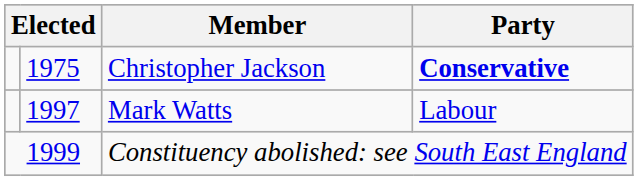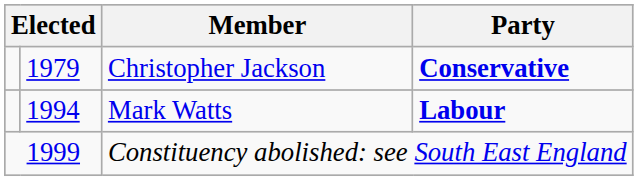(53, 68) 1975 -> (53, 68) 1979
(53, 110) 1997 -> (53, 110) 1994
(458, 110) normal -> (462, 110) bold
